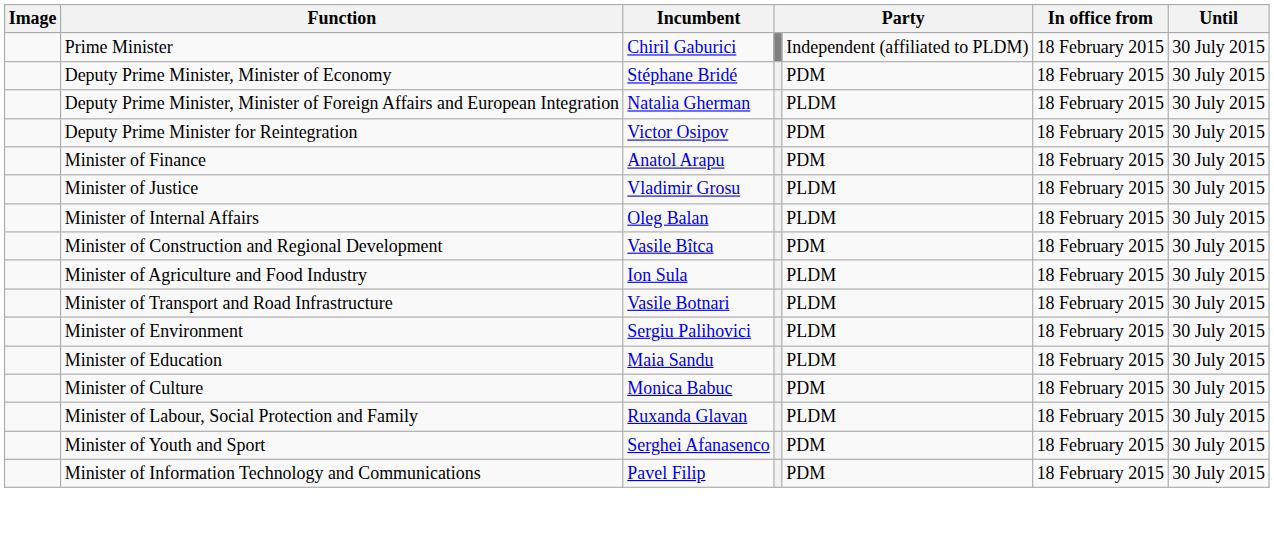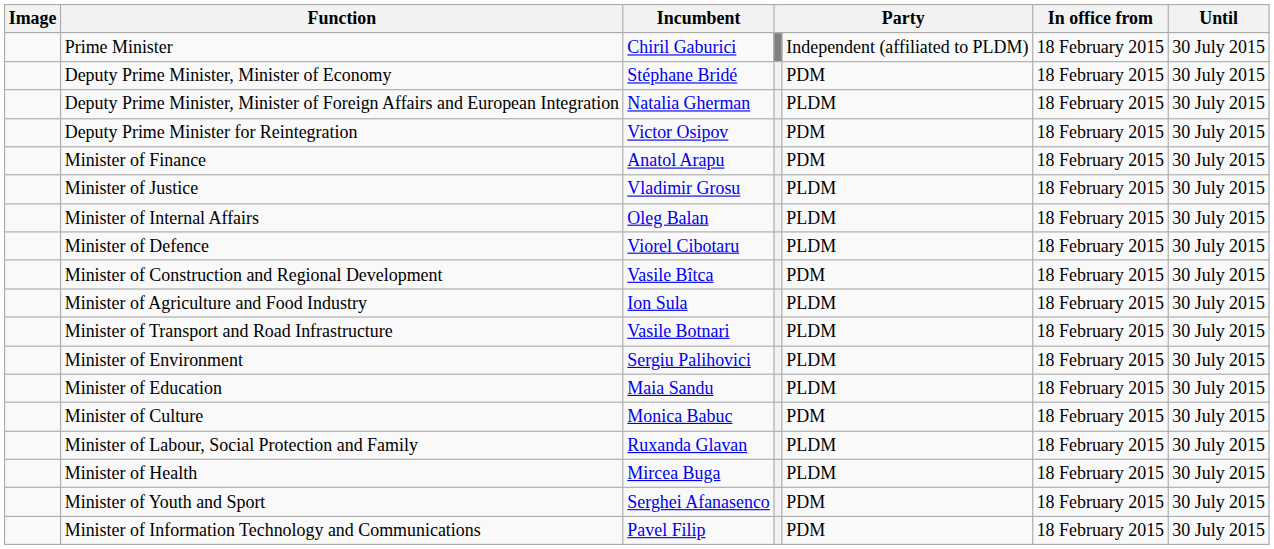+ row: (137, 246)
+ row: (131, 473)
